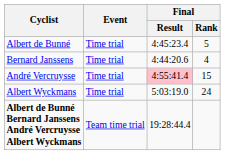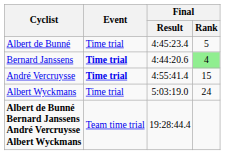(105, 60) normal -> (107, 60) bold
(206, 60) no background -> (206, 60) lightgreen background
(105, 76) normal -> (107, 76) bold
(170, 76) pink background -> (170, 76) no background
